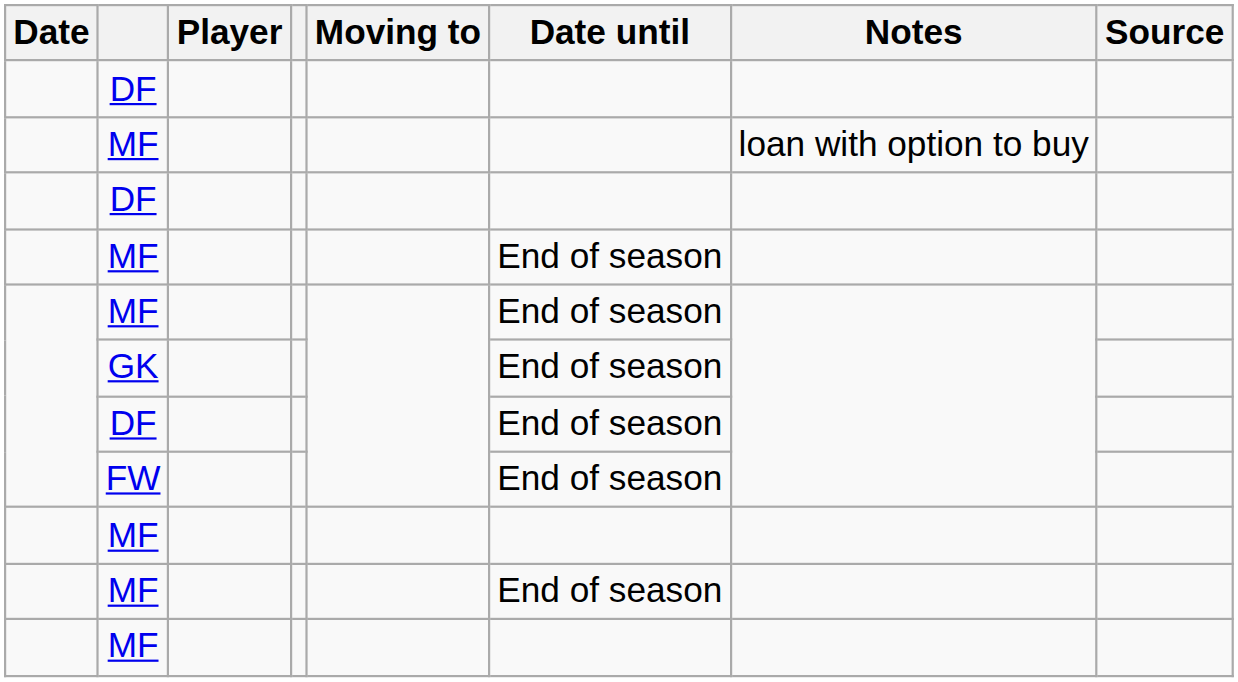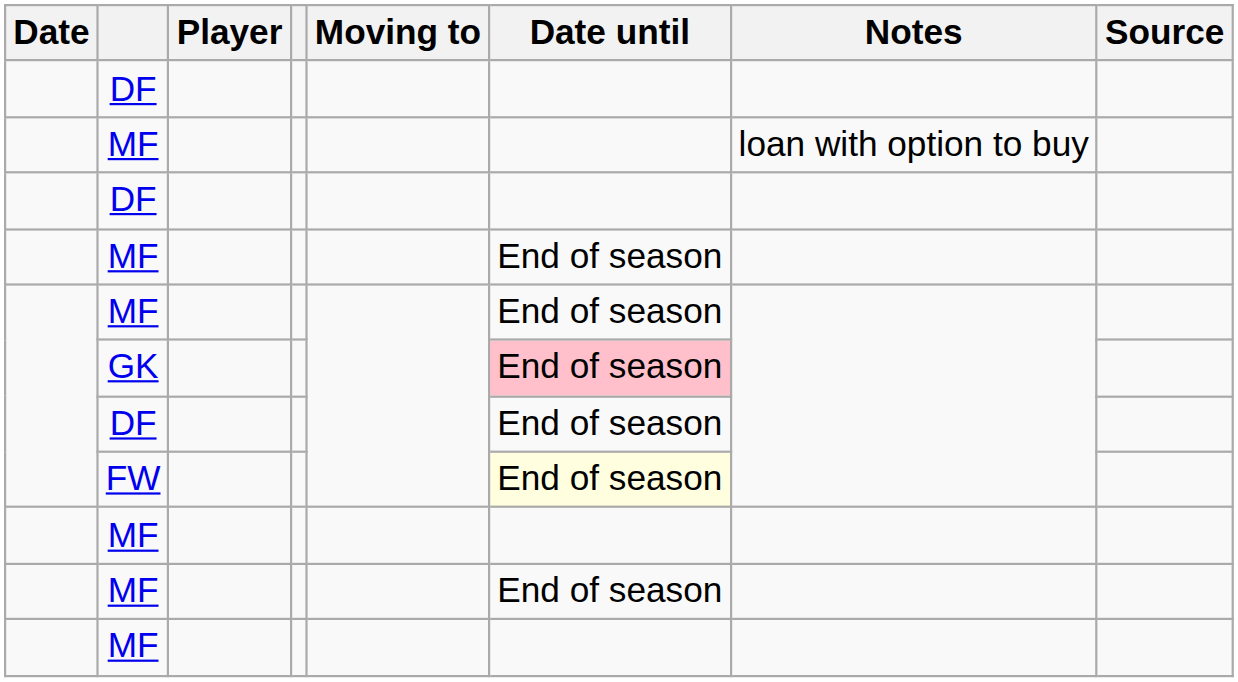(610, 367) no background -> (610, 367) pink background
(610, 479) no background -> (610, 479) lightyellow background
